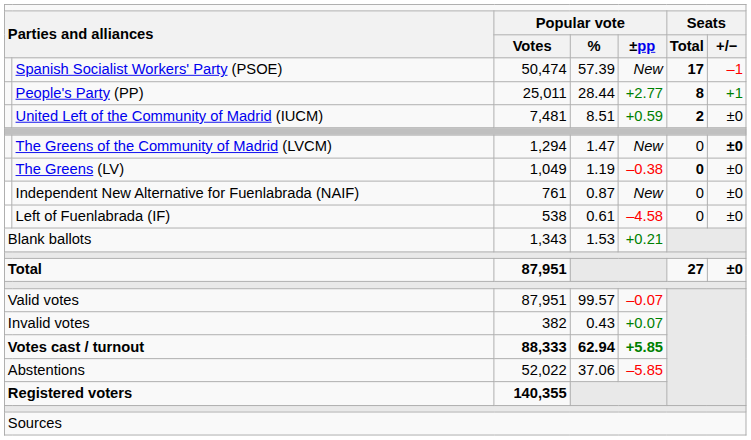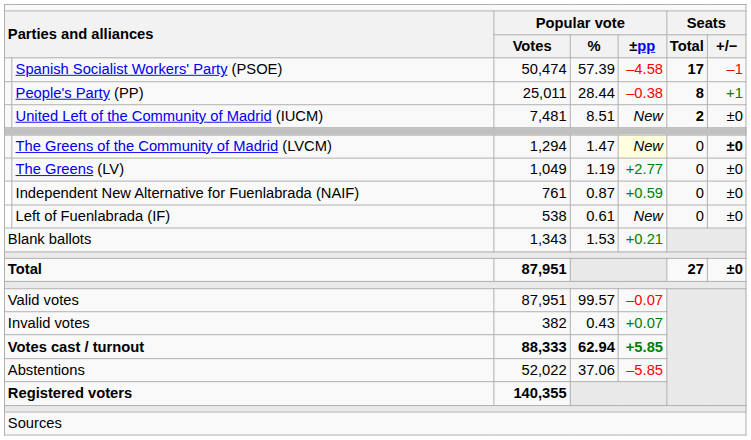(648, 69) New -> (645, 69) –4.58
(644, 92) +2.77 -> (645, 92) –0.38
(644, 116) +0.59 -> (648, 116) New
(648, 146) no background -> (648, 146) lightyellow background
(645, 169) –0.38 -> (644, 169) +2.77
(700, 169) bold -> (700, 169) normal
(648, 193) New -> (644, 193) +0.59
(645, 216) –4.58 -> (648, 216) New
